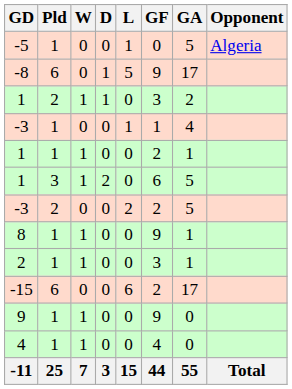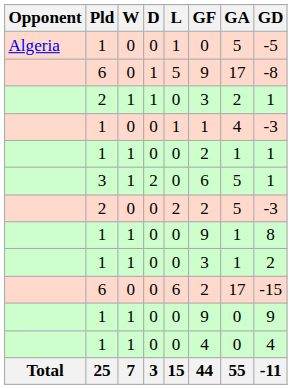columns swapped: (247, 18) <-> (21, 18)
